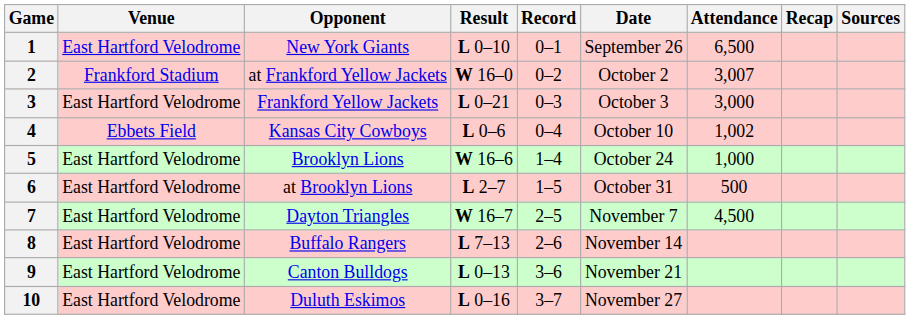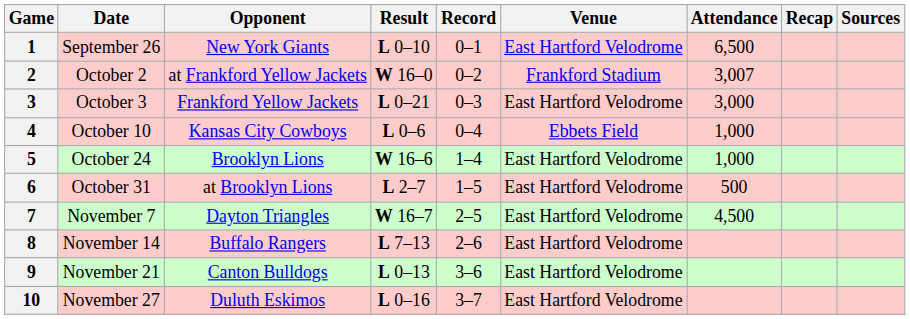columns swapped: (633, 18) <-> (151, 18)
(734, 131) 1,002 -> (734, 131) 1,000
